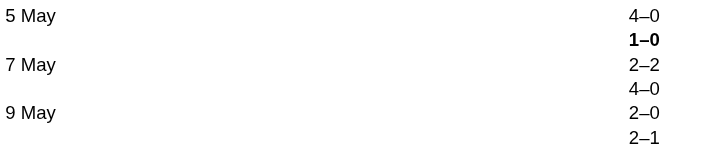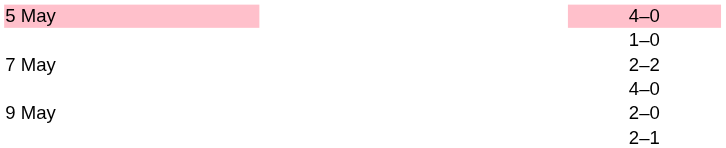(31, 16) no background -> (31, 16) pink background
(644, 16) no background -> (644, 16) pink background
(644, 40) bold -> (644, 40) normal
